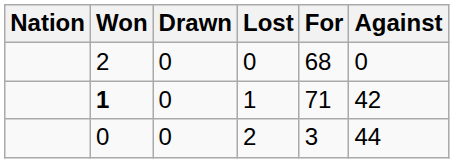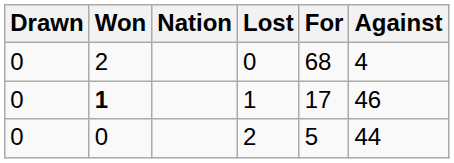columns swapped: (48, 23) <-> (195, 23)
(361, 61) 0 -> (361, 61) 4
(318, 99) 71 -> (318, 99) 17
(368, 99) 42 -> (368, 99) 46
(311, 137) 3 -> (311, 137) 5
